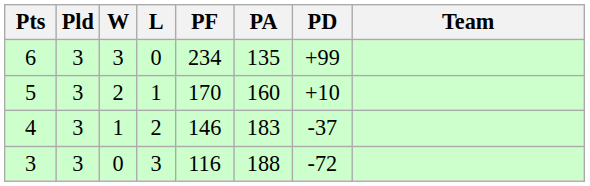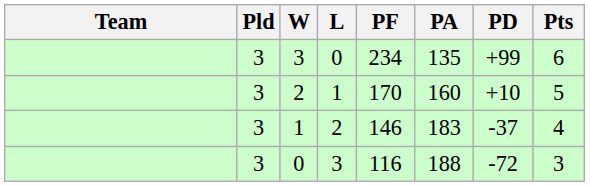columns swapped: (468, 22) <-> (31, 22)
